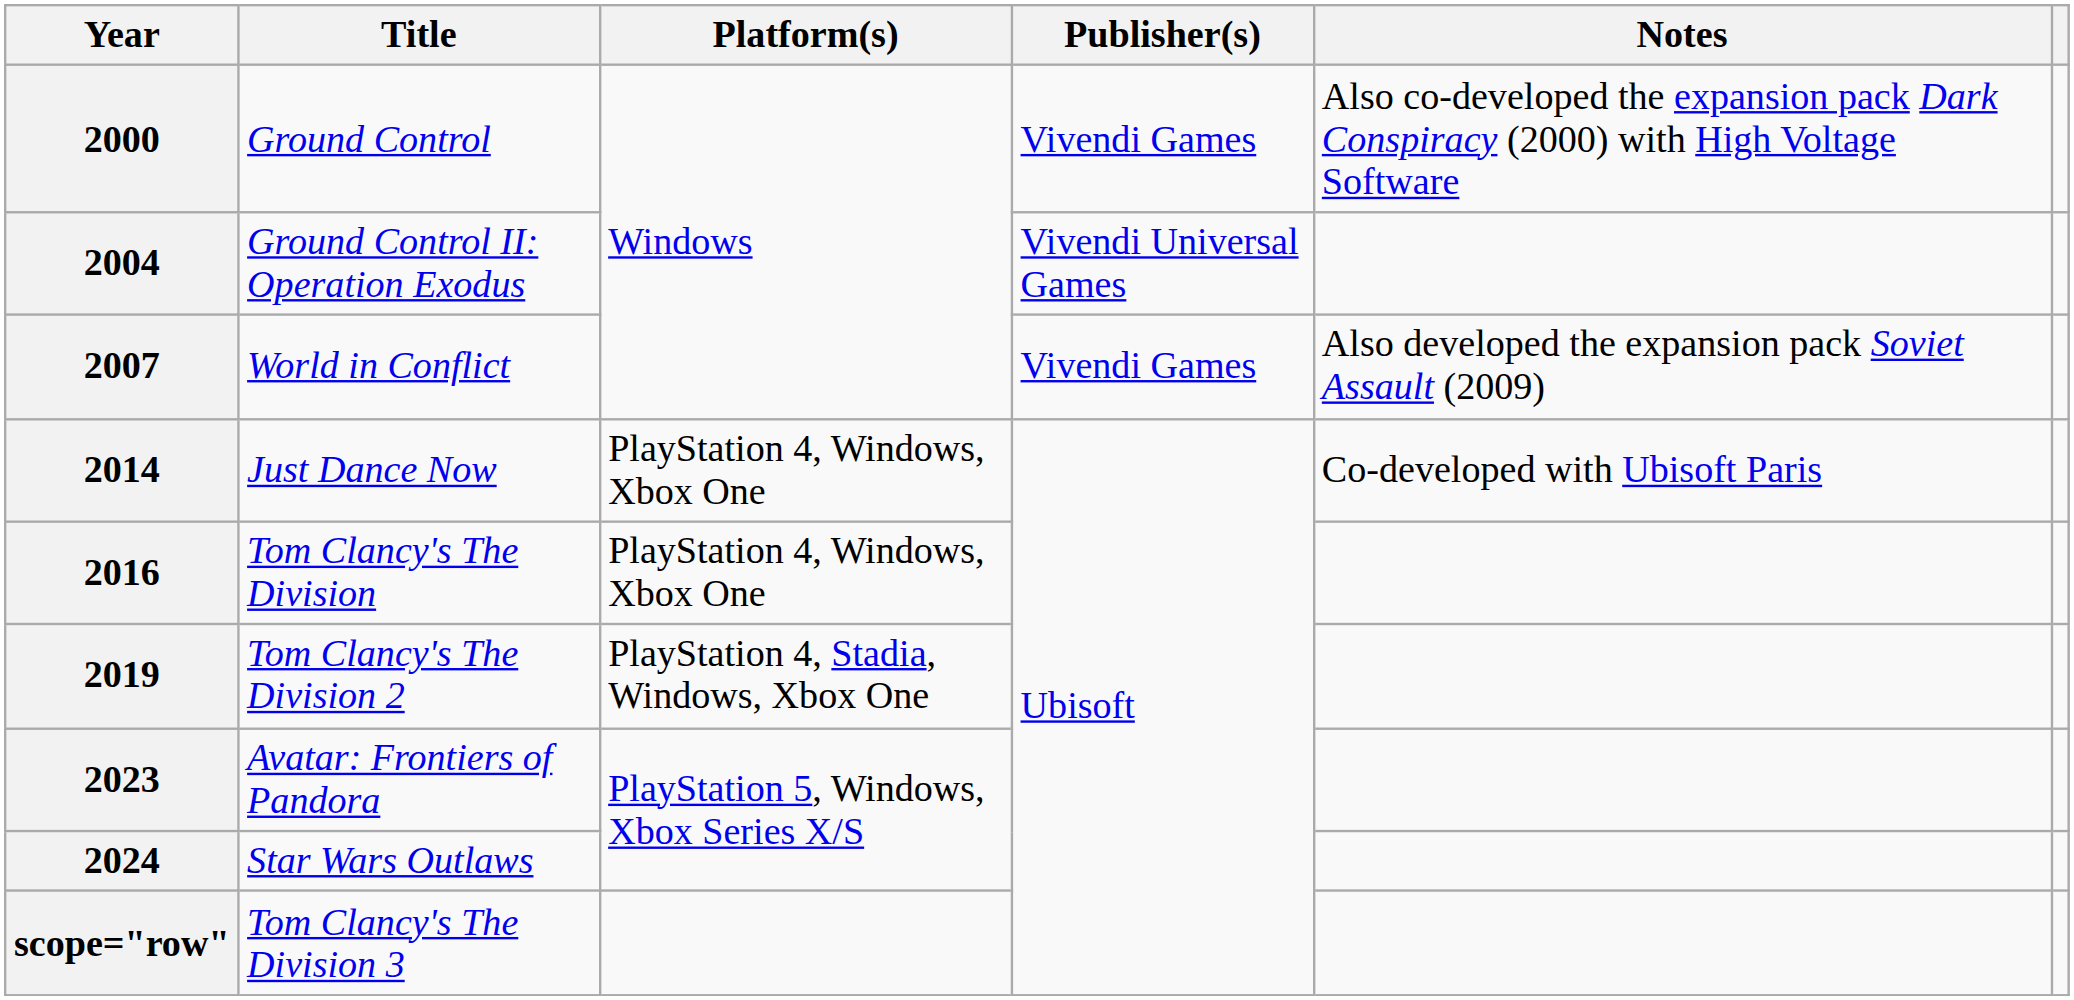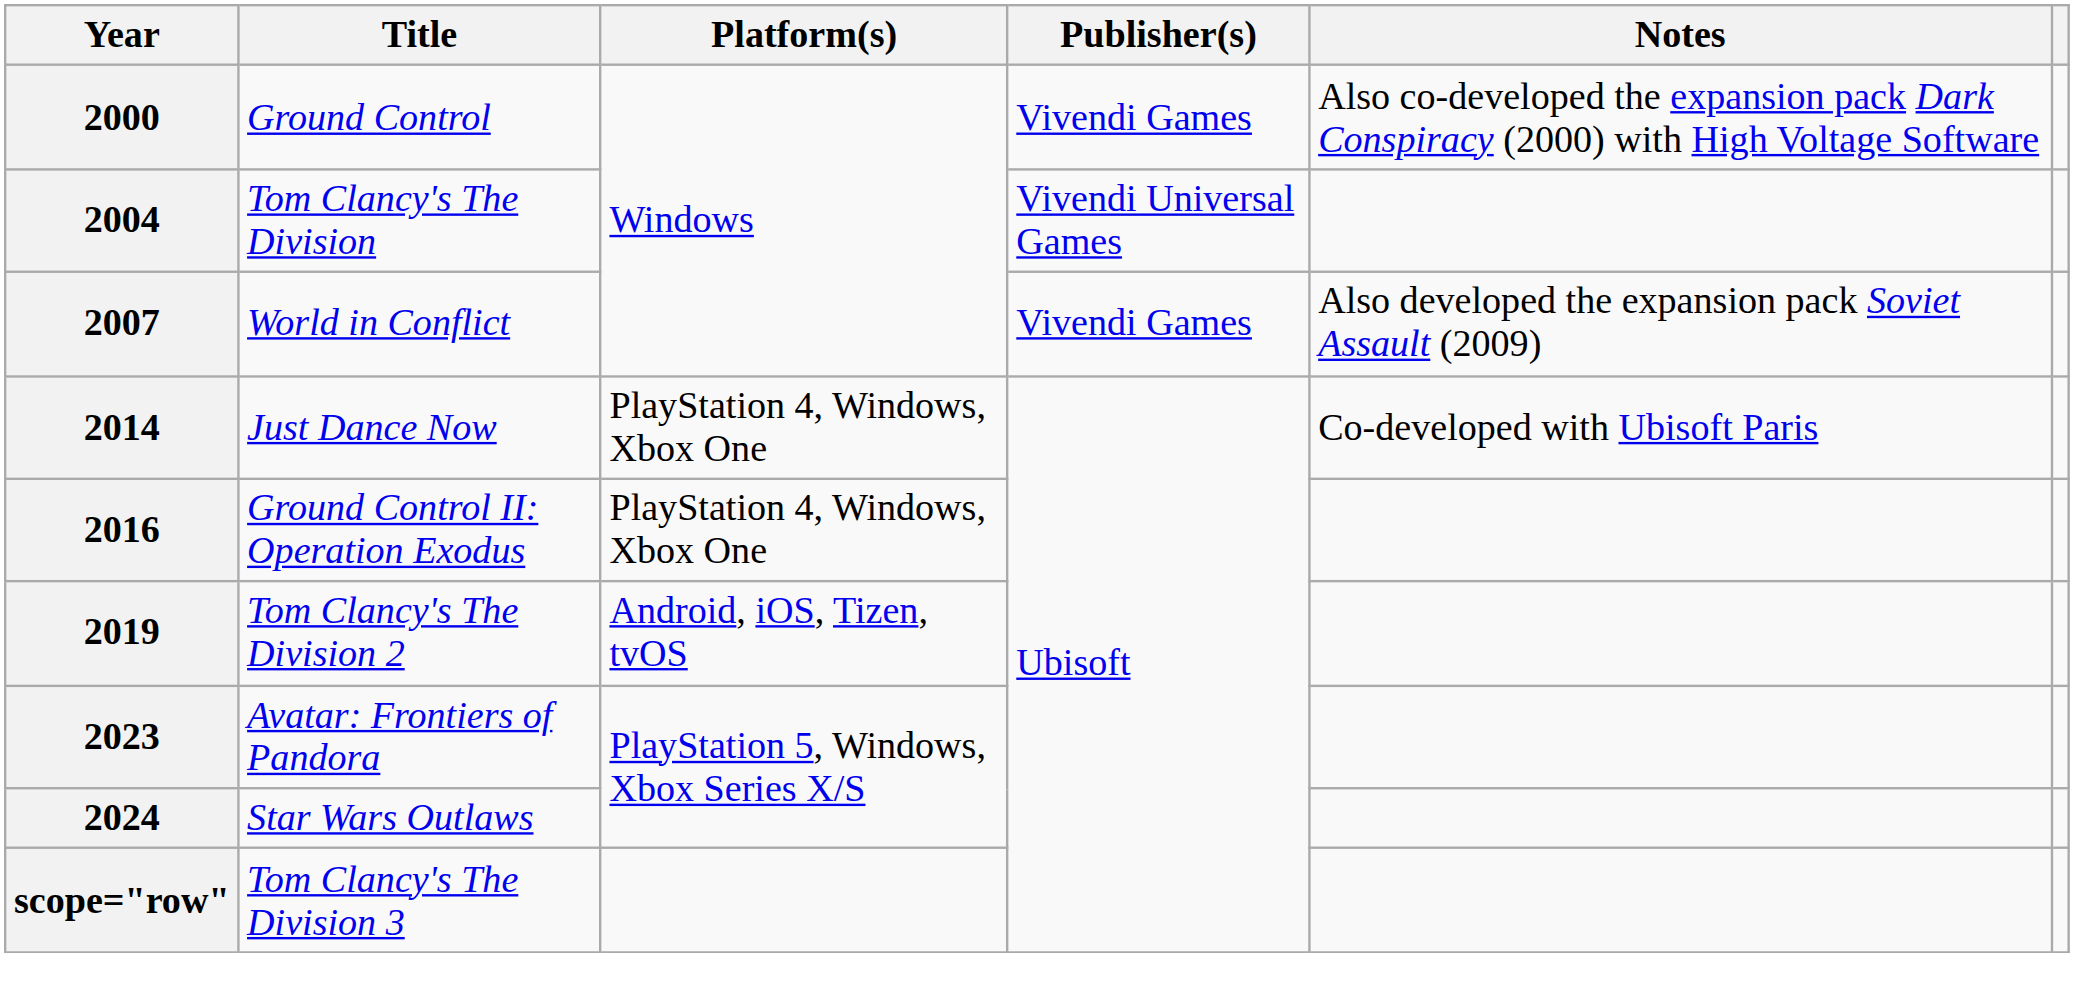(393, 262) Ground Control II: Operation Exodus -> (383, 219) Tom Clancy's The Division
(383, 572) Tom Clancy's The Division -> (393, 529) Ground Control II: Operation Exodus
(772, 675) PlayStation 4, Stadia, Windows, Xbox One -> (769, 632) Android, iOS, Tizen, tvOS
